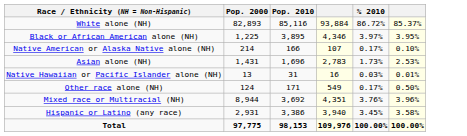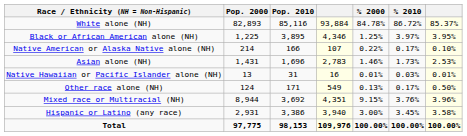+ column: (371, 11)
